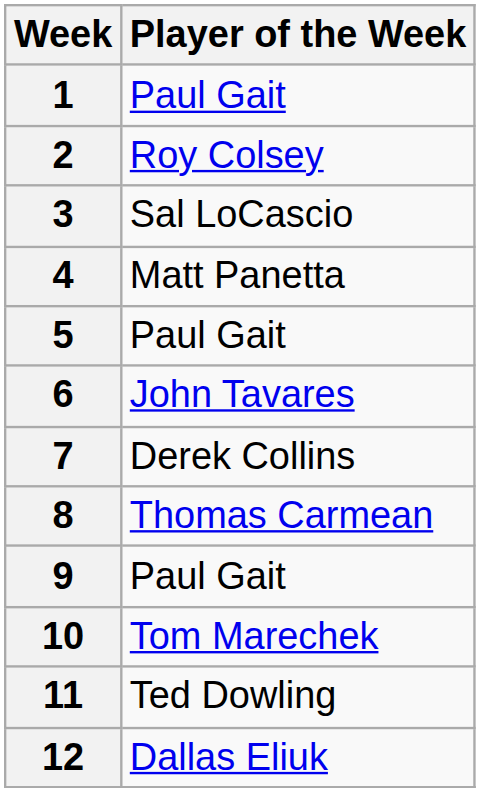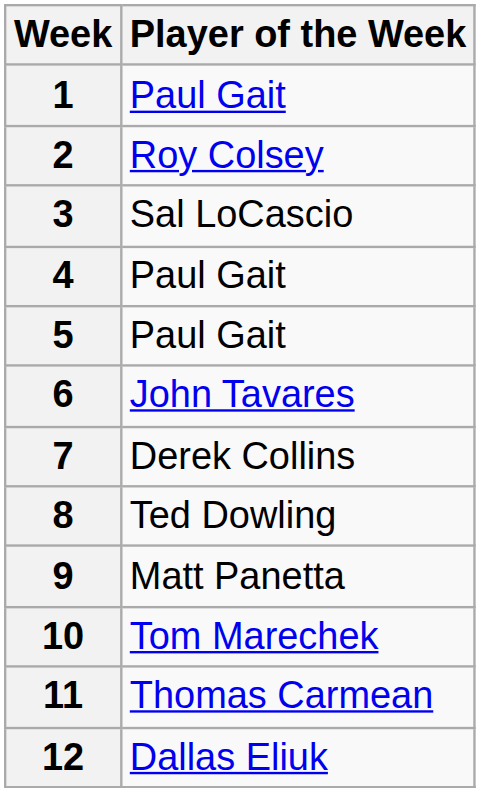(237, 275) Matt Panetta -> (208, 275) Paul Gait
(282, 515) Thomas Carmean -> (233, 515) Ted Dowling
(208, 575) Paul Gait -> (237, 575) Matt Panetta
(233, 696) Ted Dowling -> (282, 696) Thomas Carmean
